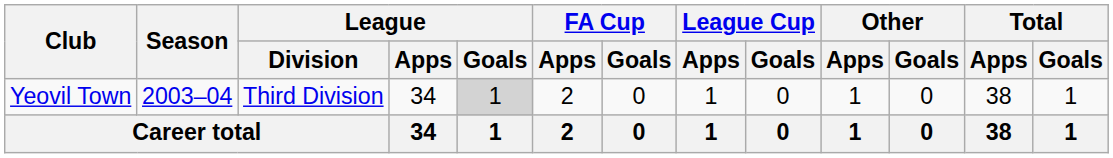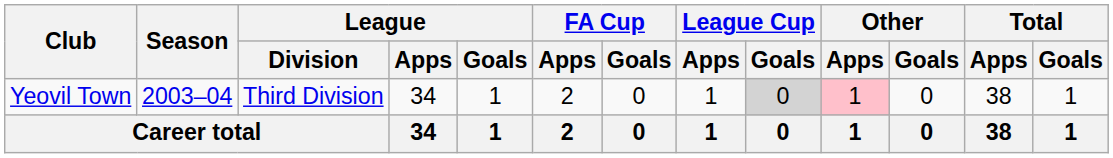(495, 96) lightgrey background -> (495, 96) no background
(783, 96) no background -> (783, 96) lightgrey background
(855, 96) no background -> (855, 96) pink background
